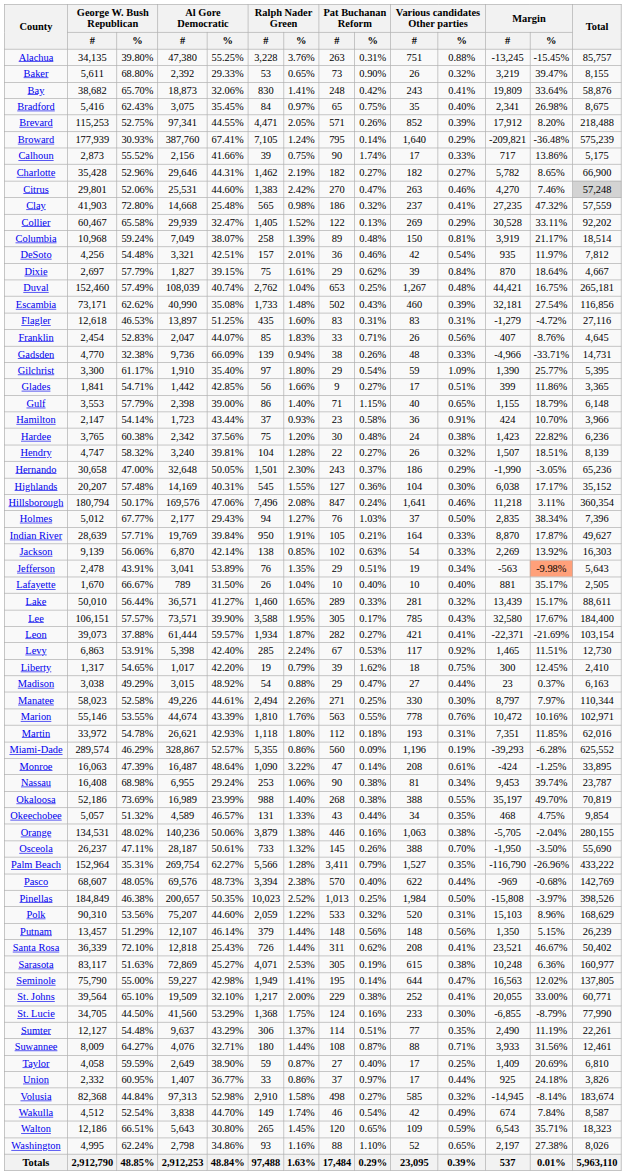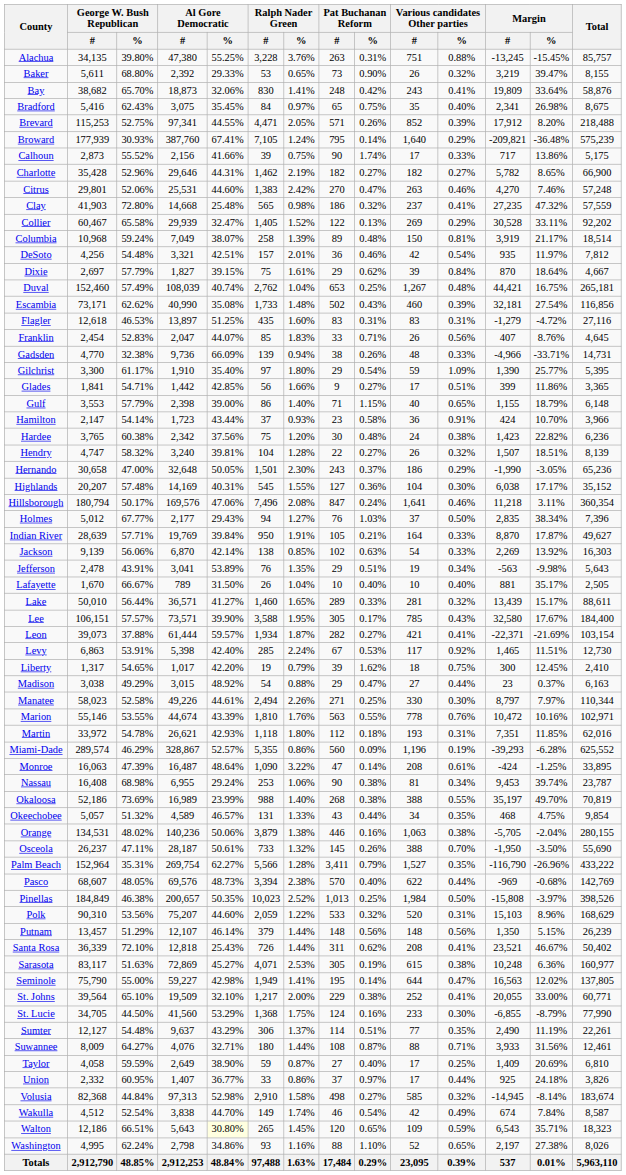(597, 189) lightgrey background -> (597, 189) no background
(551, 568) lightsalmon background -> (551, 568) no background
(228, 1129) no background -> (228, 1129) lightyellow background
